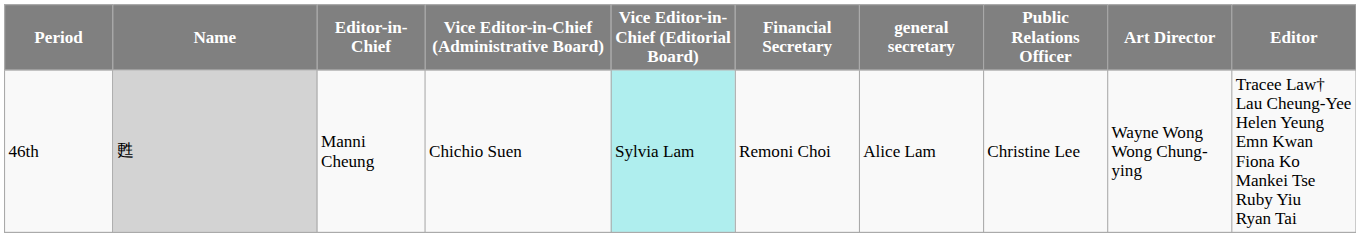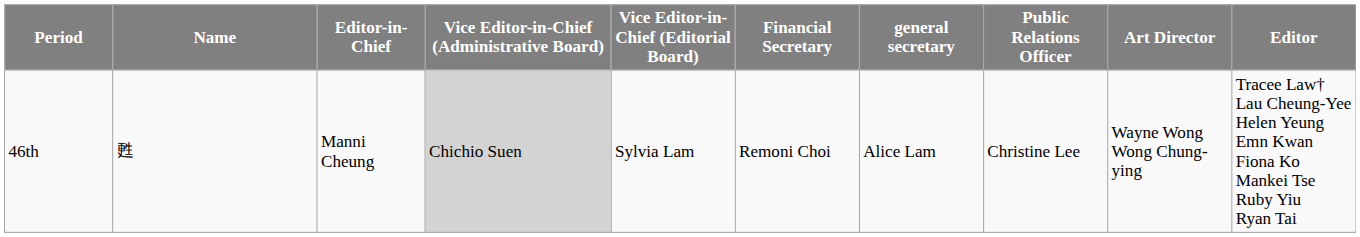(125, 150) lightgrey background -> (125, 150) no background
(475, 151) no background -> (475, 151) lightgrey background
(655, 151) paleturquoise background -> (655, 151) no background
